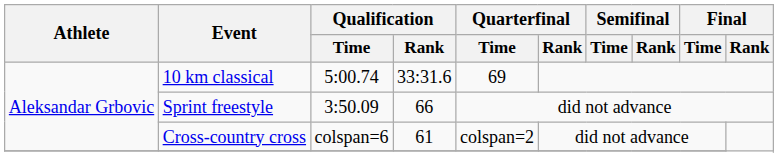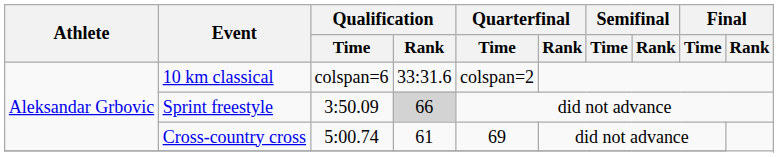(352, 77) 5:00.74 -> (352, 77) colspan=6
(497, 77) 69 -> (497, 77) colspan=2
(424, 107) no background -> (424, 107) lightgrey background
(352, 136) colspan=6 -> (352, 136) 5:00.74
(497, 136) colspan=2 -> (497, 136) 69
